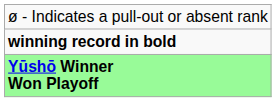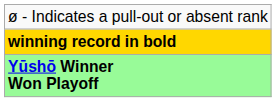(92, 41) no background -> (92, 41) gold background
